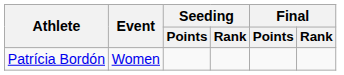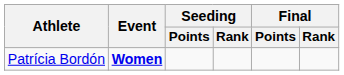(136, 59) normal -> (137, 59) bold
